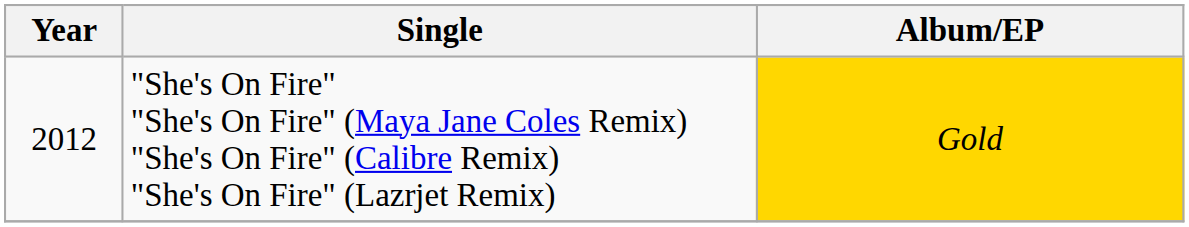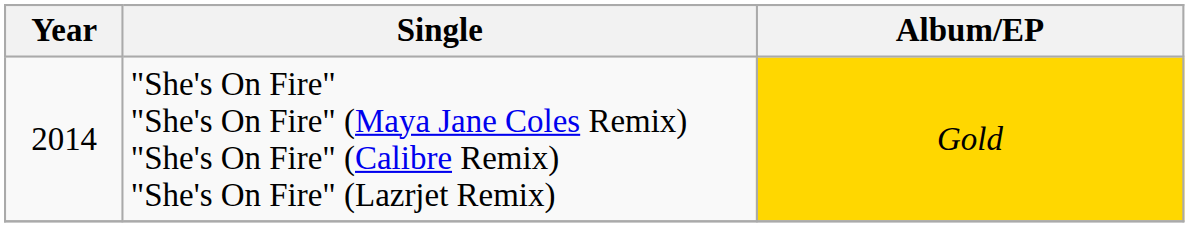(64, 138) 2012 -> (64, 138) 2014
